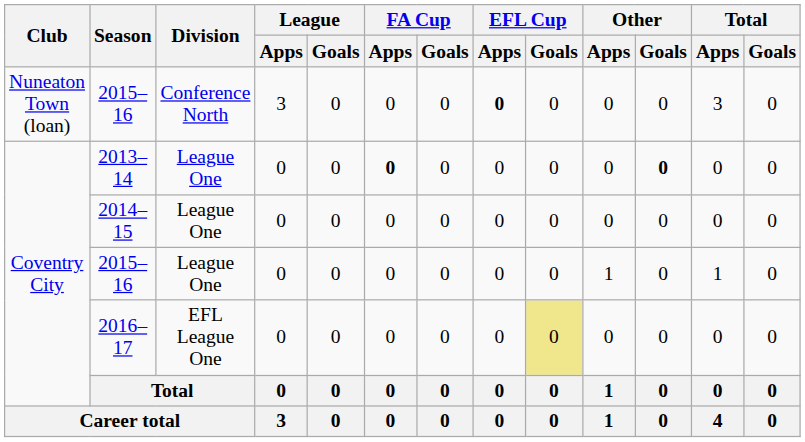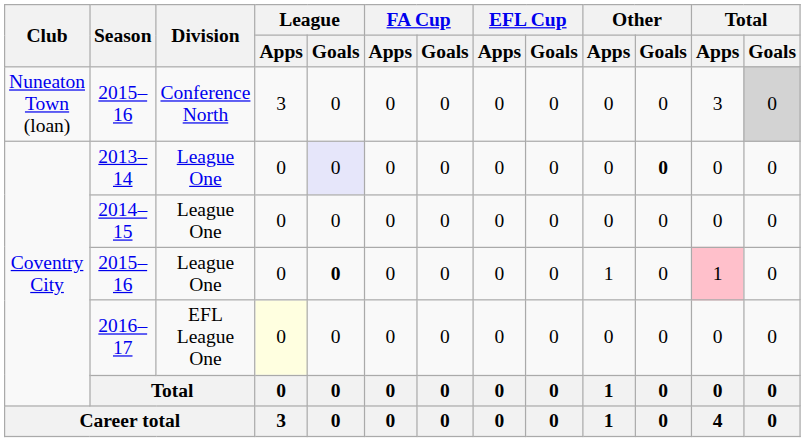(499, 103) bold -> (499, 103) normal
(772, 103) no background -> (772, 103) lightgrey background
(336, 167) no background -> (336, 167) lavender background
(390, 167) bold -> (390, 167) normal
(336, 273) normal -> (336, 273) bold
(718, 273) no background -> (718, 273) pink background
(281, 337) no background -> (281, 337) lightyellow background
(554, 337) khaki background -> (554, 337) no background
